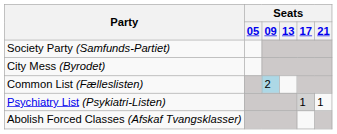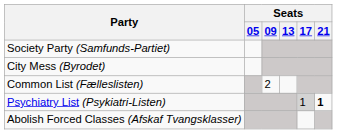(267, 84) lightblue background -> (267, 84) no background
(320, 102) normal -> (320, 102) bold
